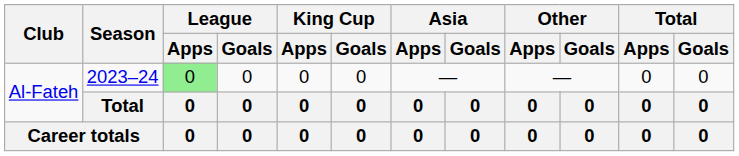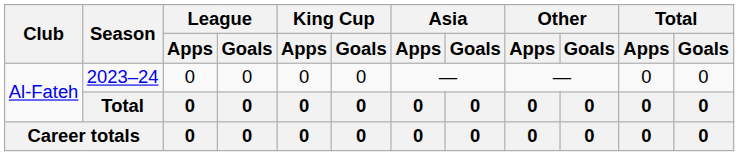(190, 77) lightgreen background -> (190, 77) no background
